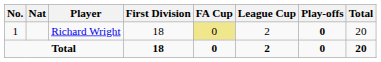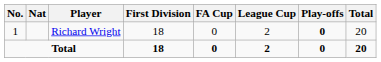(214, 31) khaki background -> (214, 31) no background
